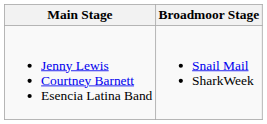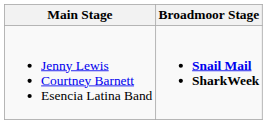(209, 73) normal -> (209, 73) bold
